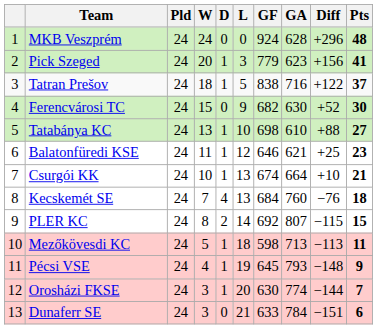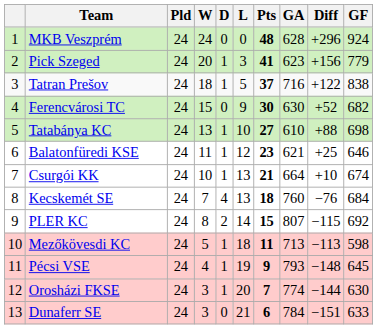columns swapped: (268, 15) <-> (359, 15)
